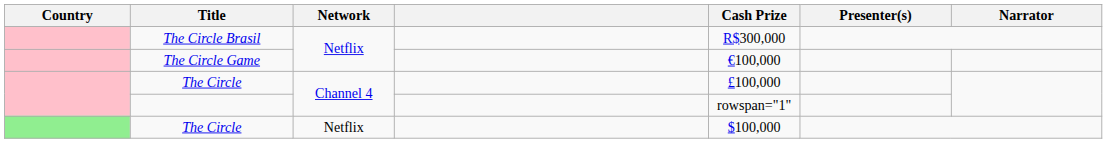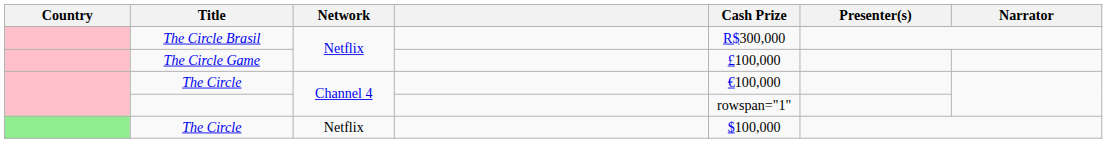(754, 60) €100,000 -> (754, 60) £100,000
(754, 82) £100,000 -> (754, 82) €100,000
